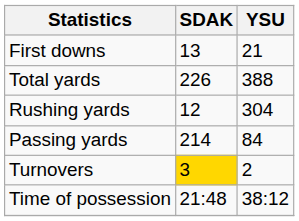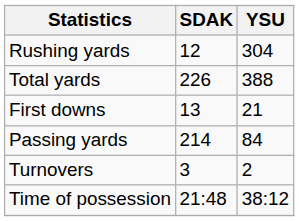rows swapped: (57, 50) <-> (69, 110)
(185, 170) gold background -> (185, 170) no background
